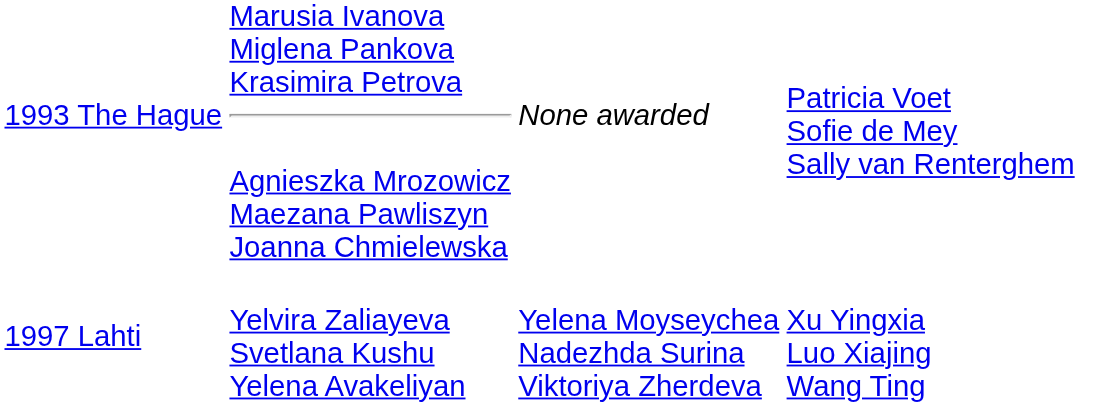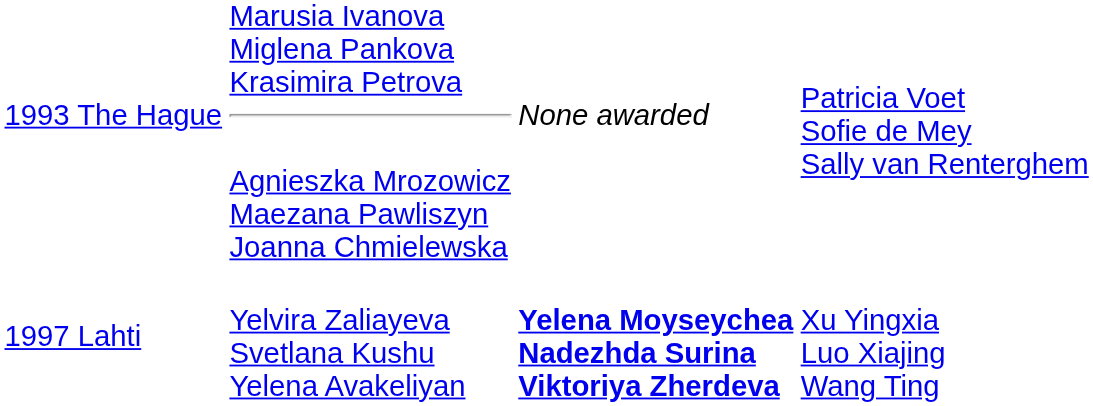(649, 353) normal -> (656, 353) bold
